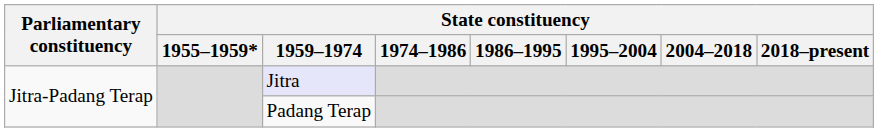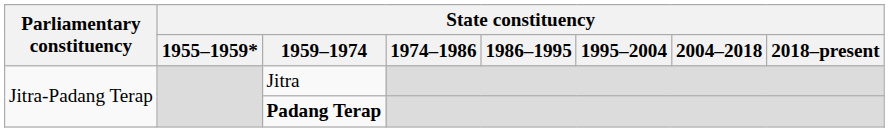(283, 80) lavender background -> (283, 80) no background
(319, 111) normal -> (324, 111) bold
